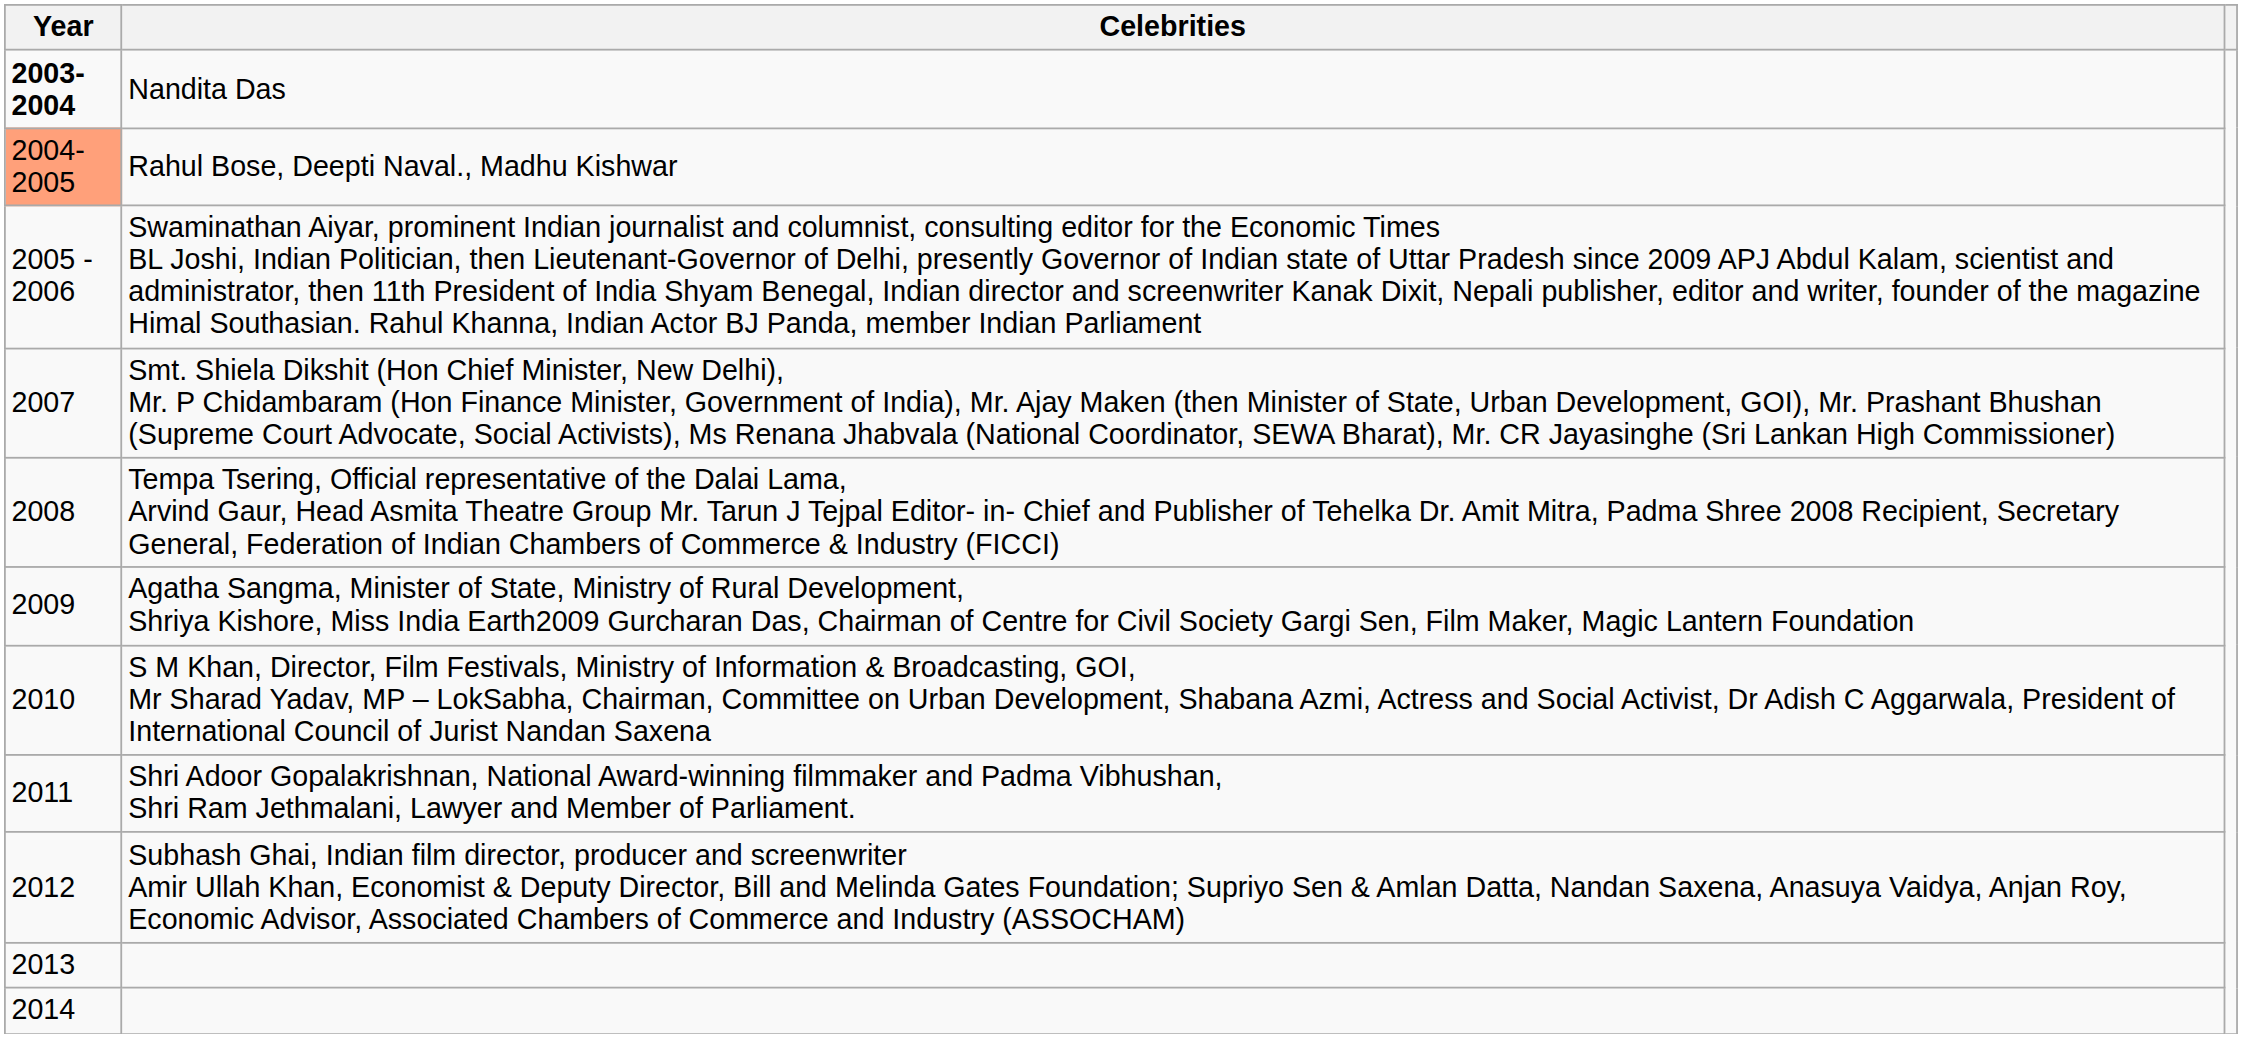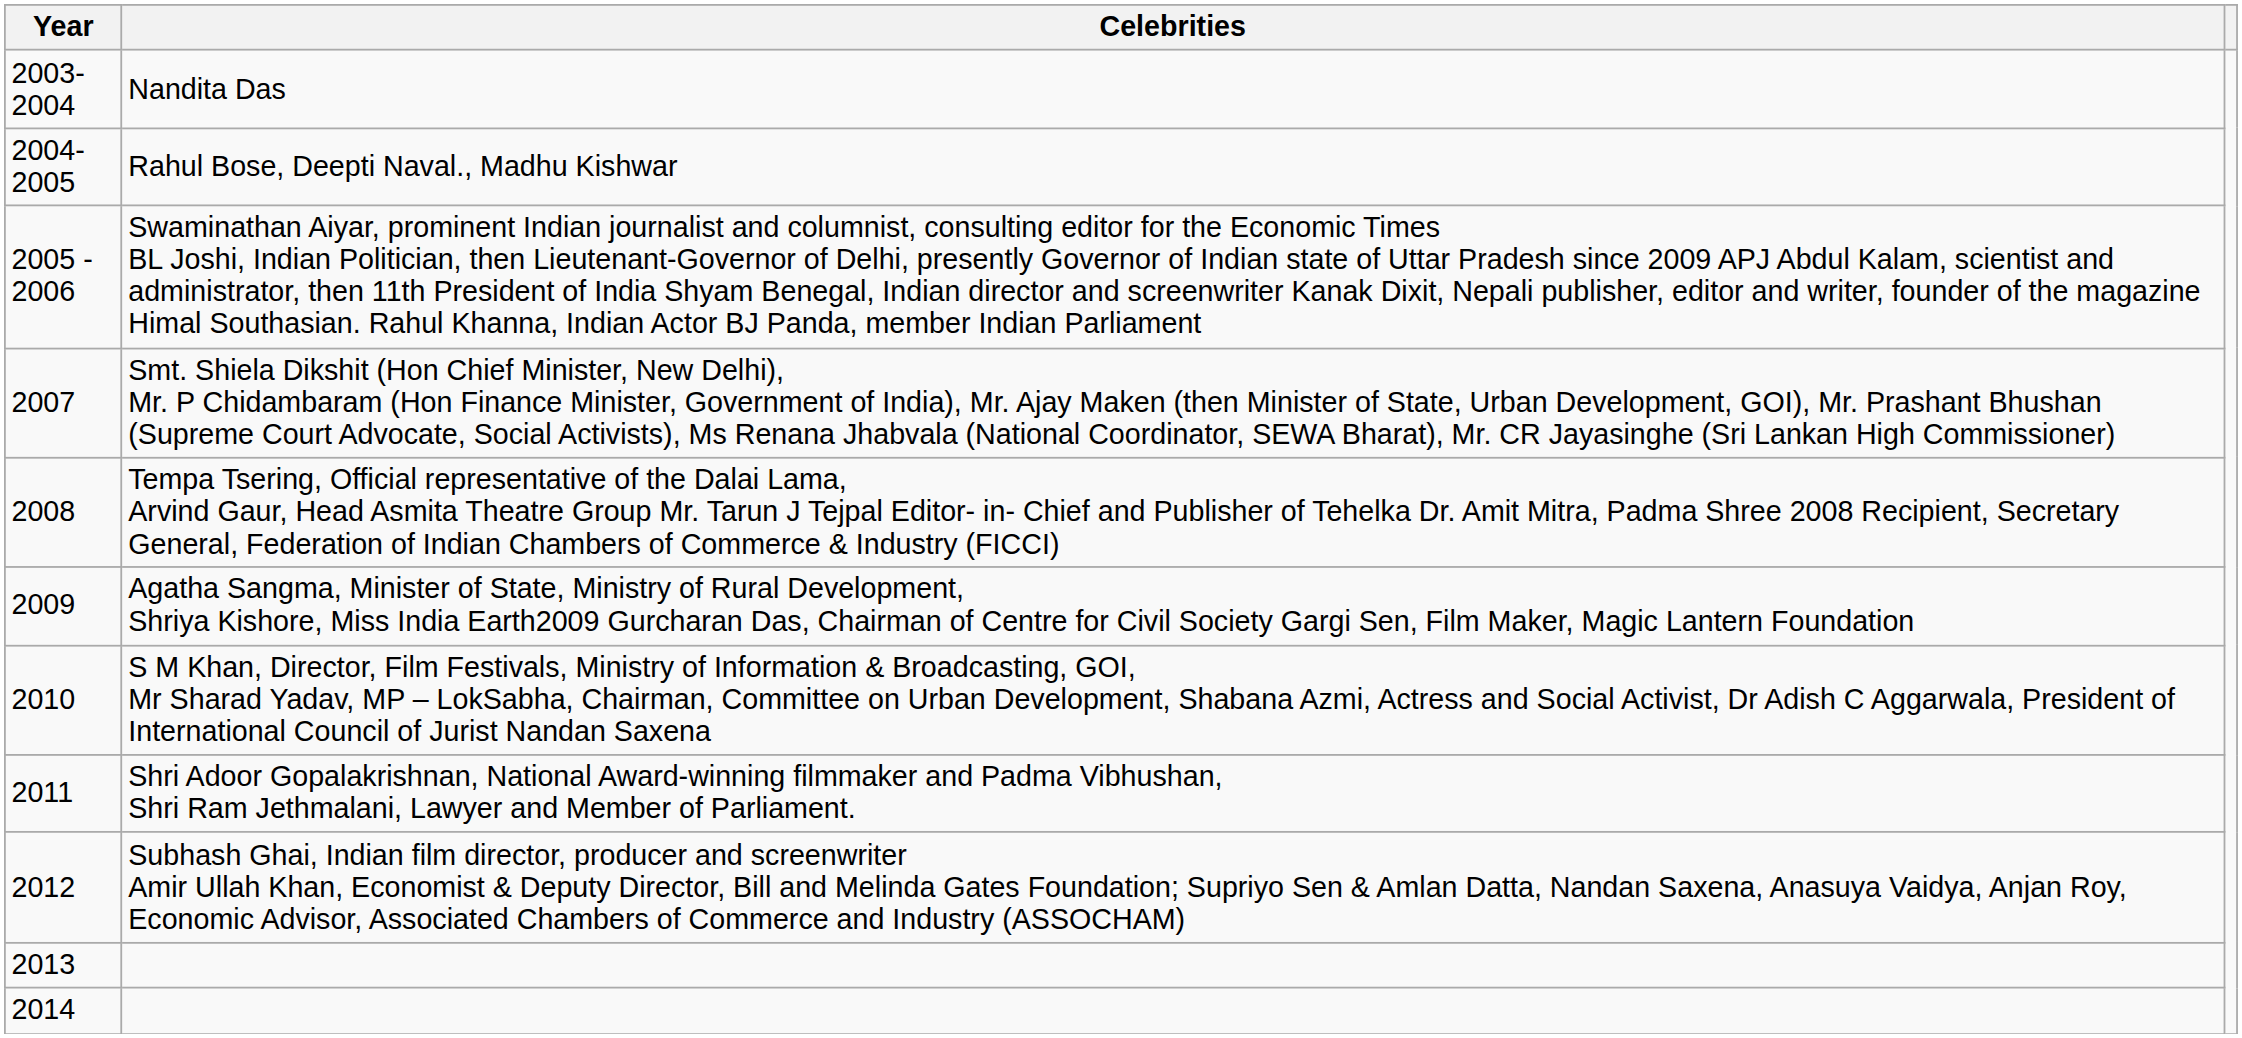(48, 88) bold -> (48, 88) normal
(48, 166) lightsalmon background -> (48, 166) no background
